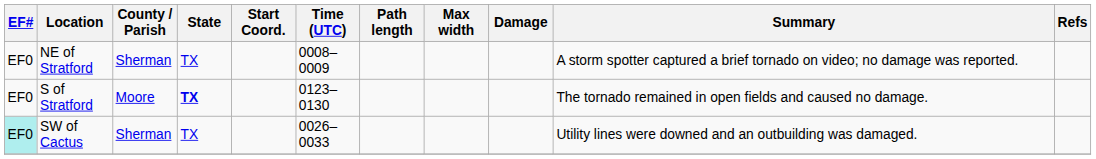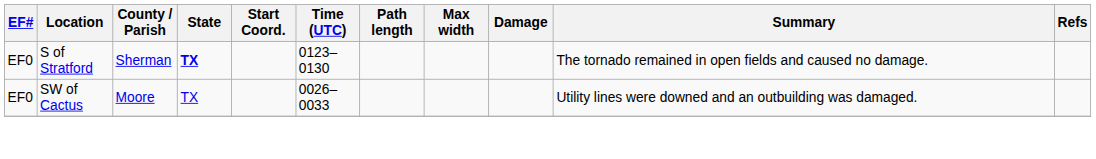- row: (67, 60)
(135, 97) Moore -> (144, 60) Sherman
(20, 135) paleturquoise background -> (20, 97) no background
(144, 135) Sherman -> (135, 97) Moore
